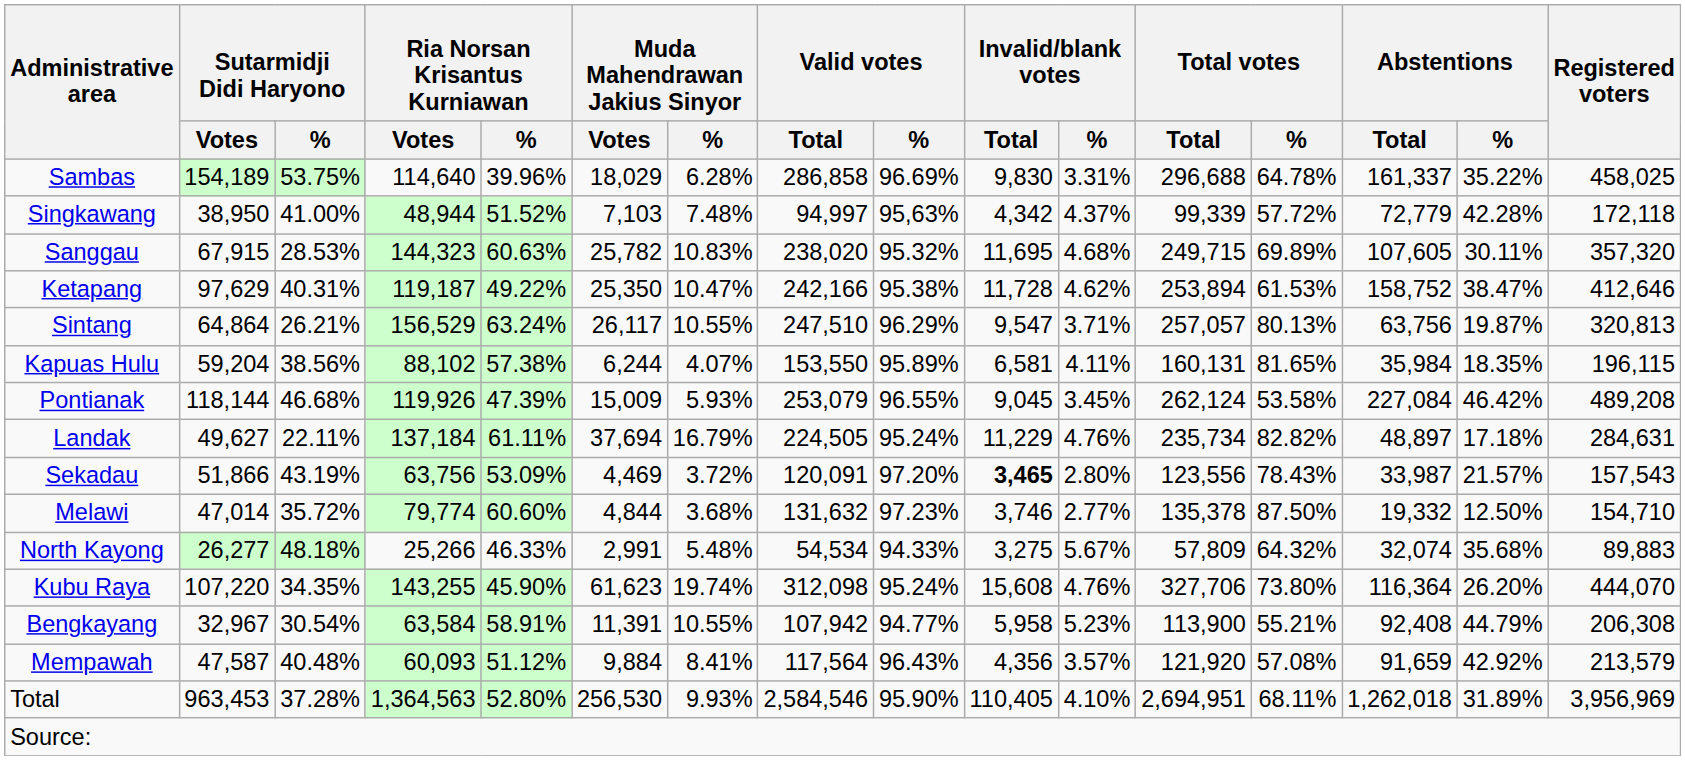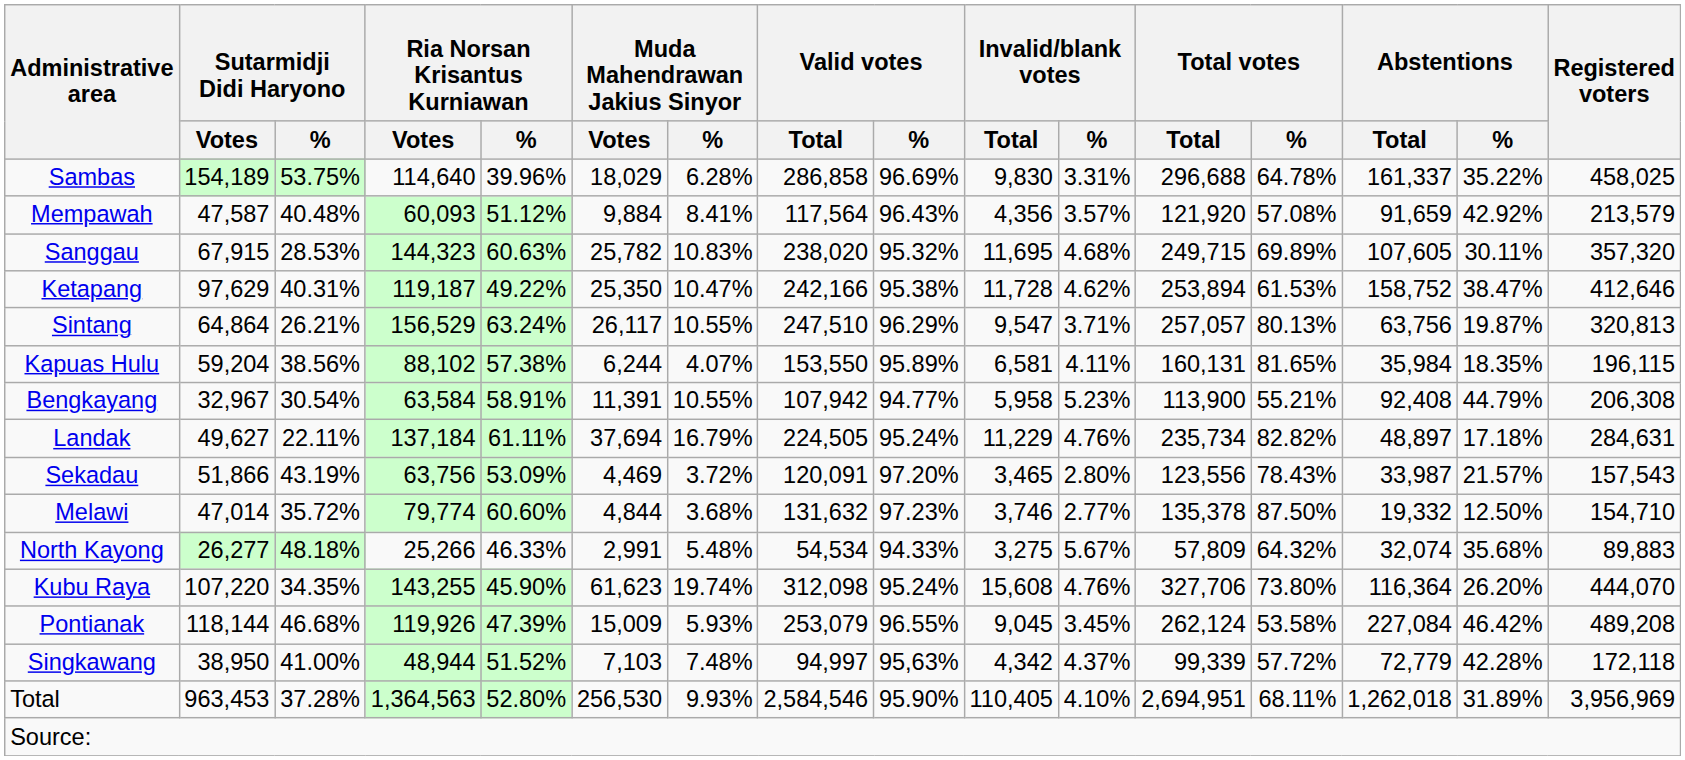rows swapped: (92, 662) <-> (92, 214)
rows swapped: (92, 624) <-> (92, 400)
(1023, 475) bold -> (1023, 475) normal
